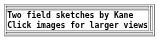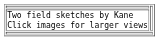(77, 20) bold -> (77, 20) normal
